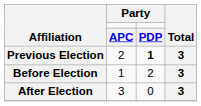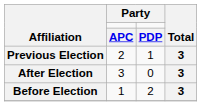(150, 55) bold -> (150, 55) normal
rows swapped: (55, 73) <-> (55, 92)
